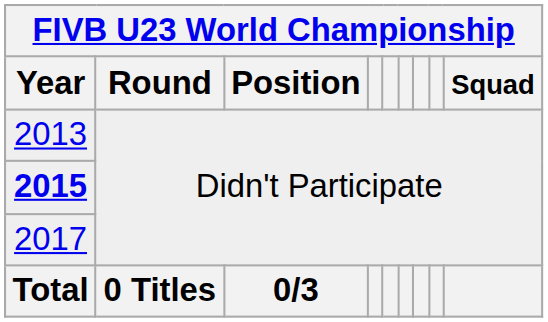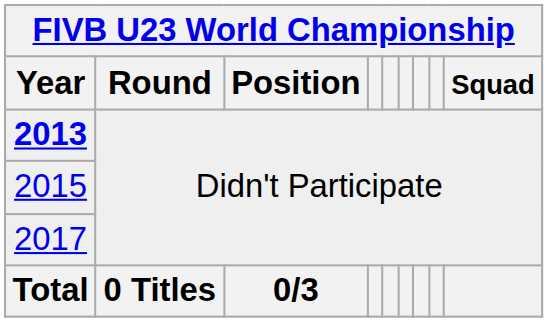(51, 134) normal -> (51, 134) bold
(51, 186) bold -> (51, 186) normal
